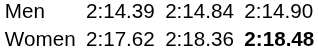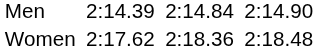(279, 39) bold -> (279, 39) normal
